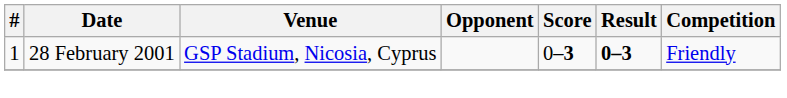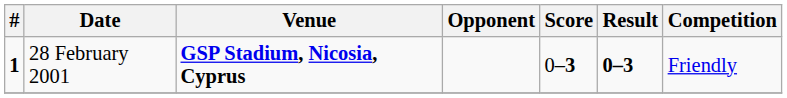(14, 53) normal -> (14, 64) bold
(310, 53) normal -> (279, 64) bold
